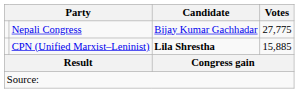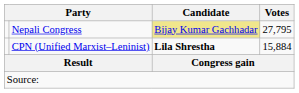(206, 29) no background -> (206, 29) khaki background
(277, 29) 27,775 -> (277, 29) 27,795
(277, 46) 15,885 -> (277, 46) 15,884
